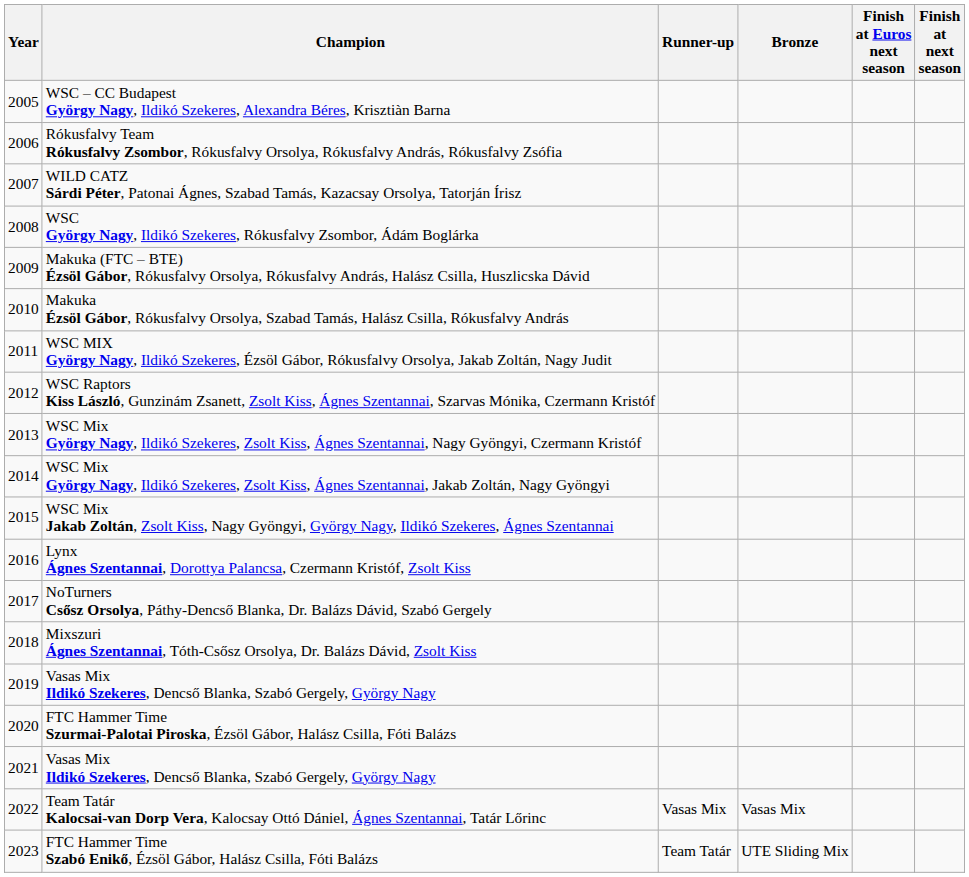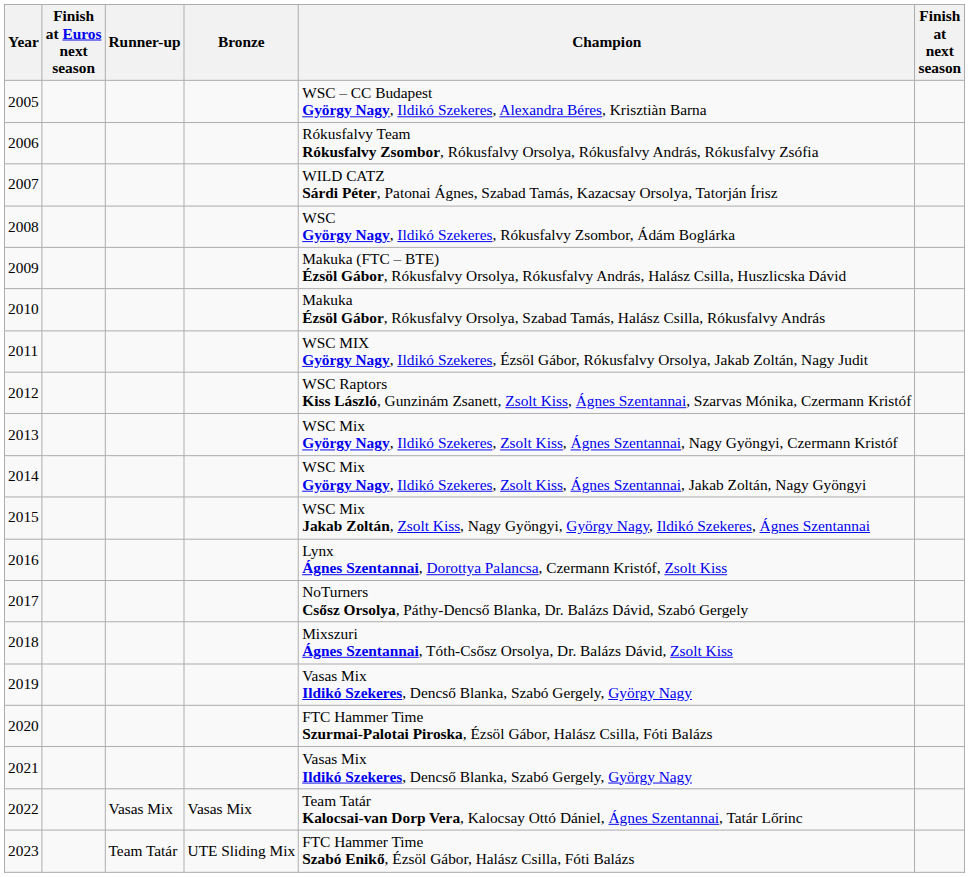columns swapped: (350, 42) <-> (884, 42)
